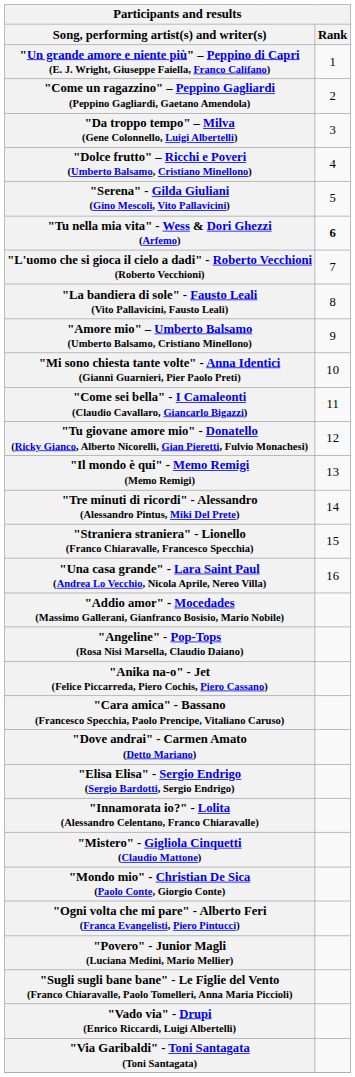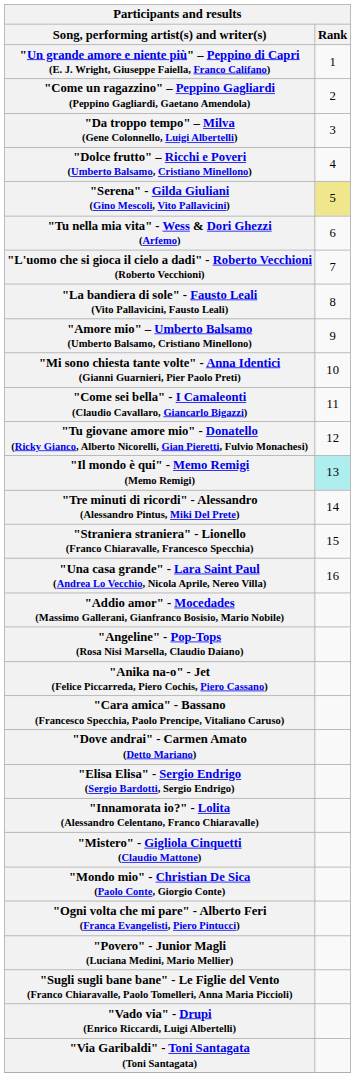(333, 198) no background -> (333, 198) khaki background
(333, 233) bold -> (333, 233) normal
(333, 472) no background -> (333, 472) paleturquoise background
